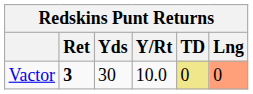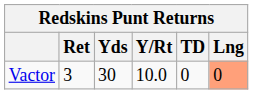(68, 74) bold -> (68, 74) normal
(185, 74) khaki background -> (185, 74) no background
